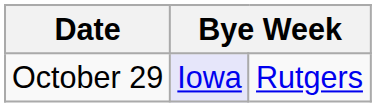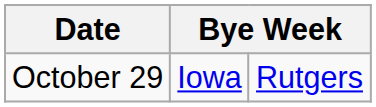(210, 78) lavender background -> (210, 78) no background
